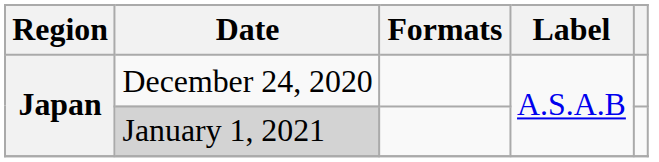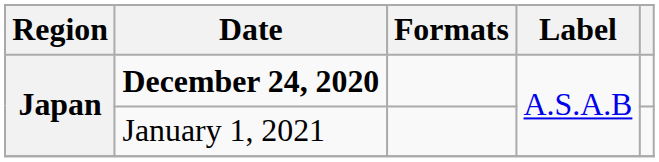(248, 80) normal -> (251, 80) bold
(224, 130) lightgrey background -> (224, 130) no background
